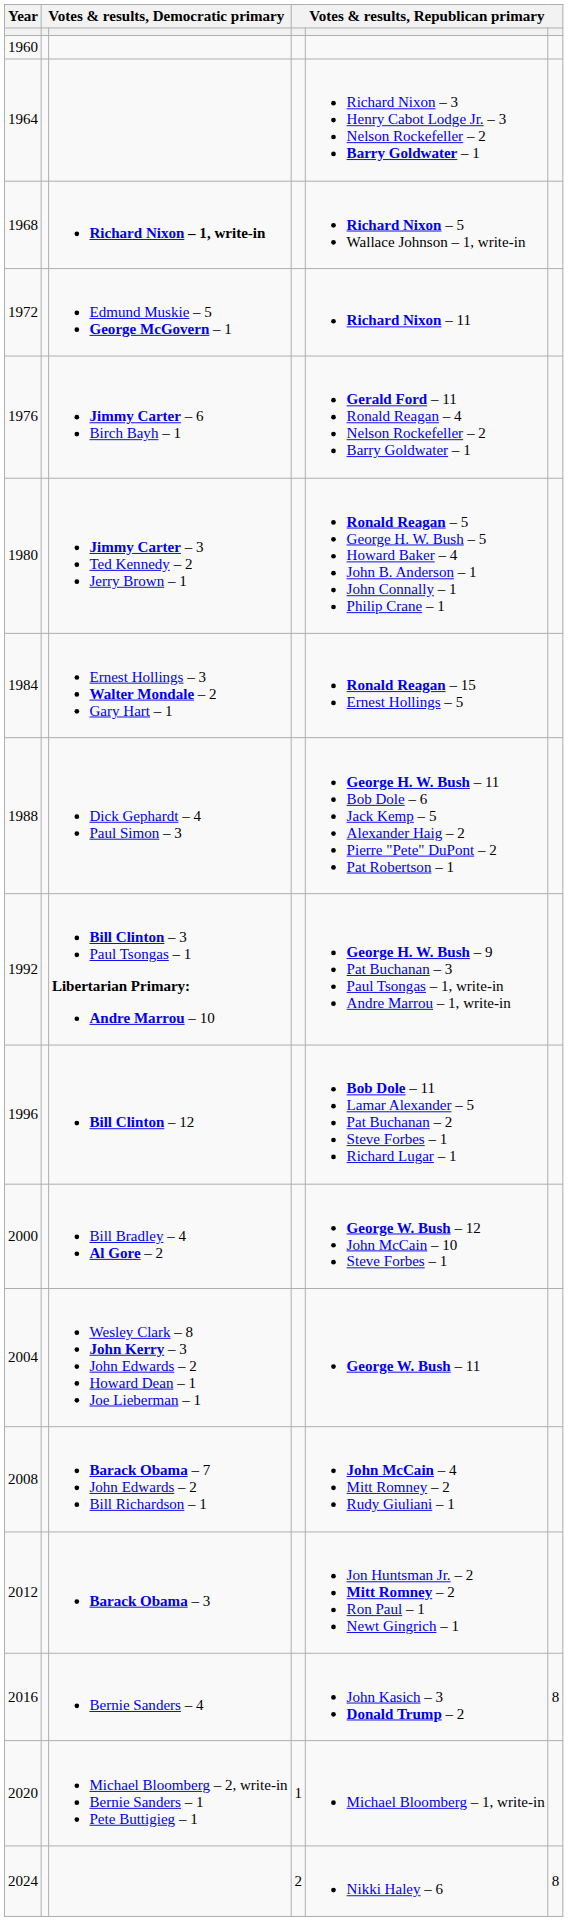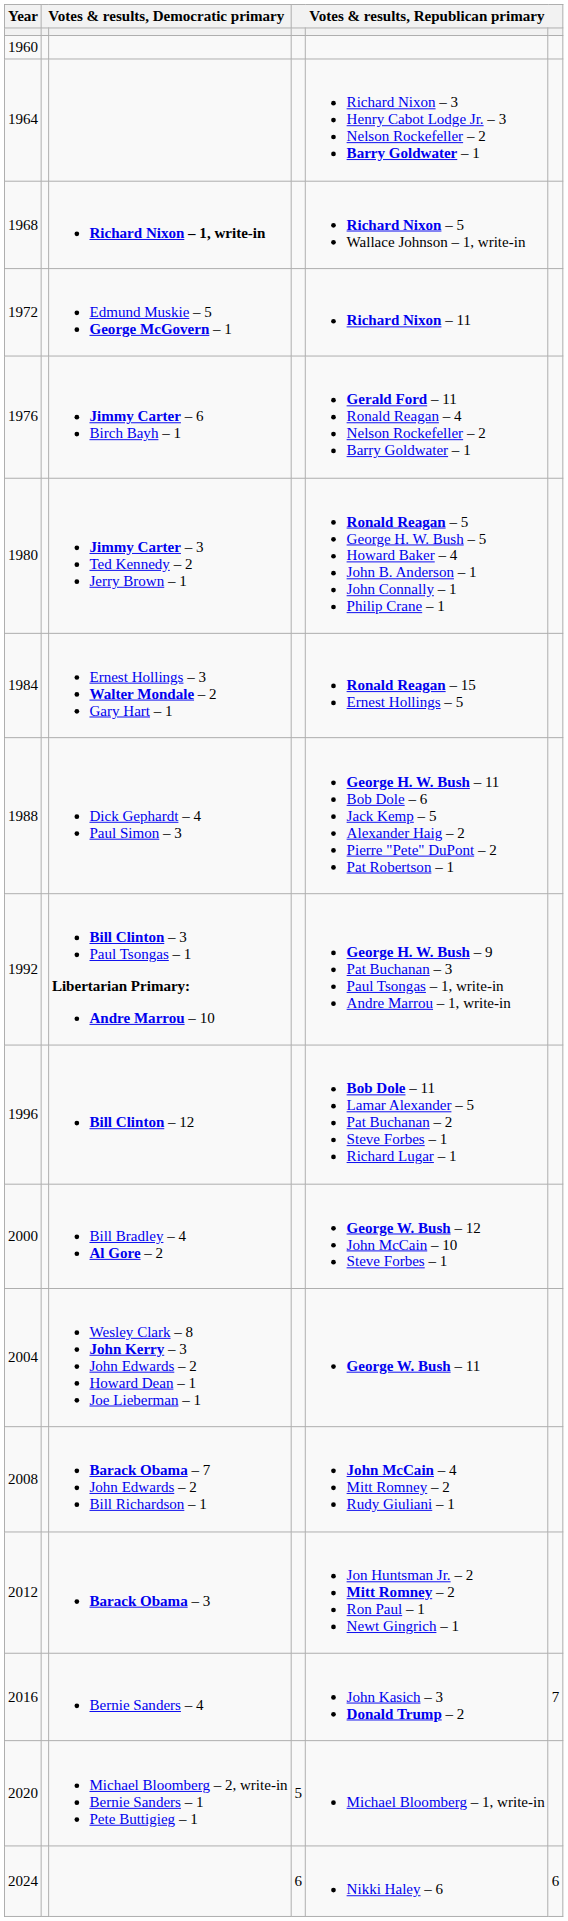(555, 1697) 8 -> (555, 1697) 7
(298, 1793) 1 -> (298, 1793) 5
(298, 1881) 2 -> (298, 1881) 6
(555, 1881) 8 -> (555, 1881) 6
